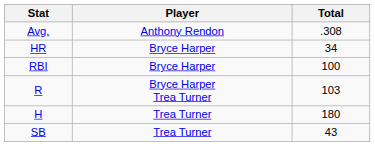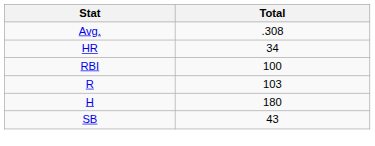- column: (182, 13)
